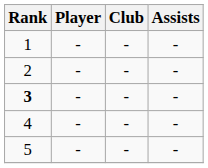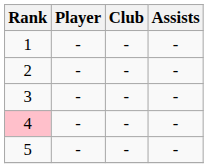(28, 96) bold -> (28, 96) normal
(28, 123) no background -> (28, 123) pink background
